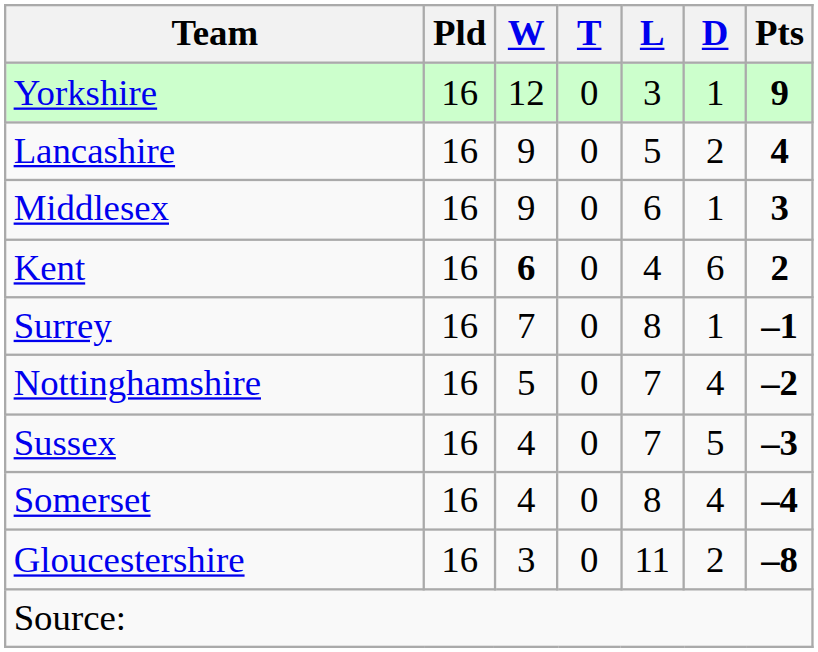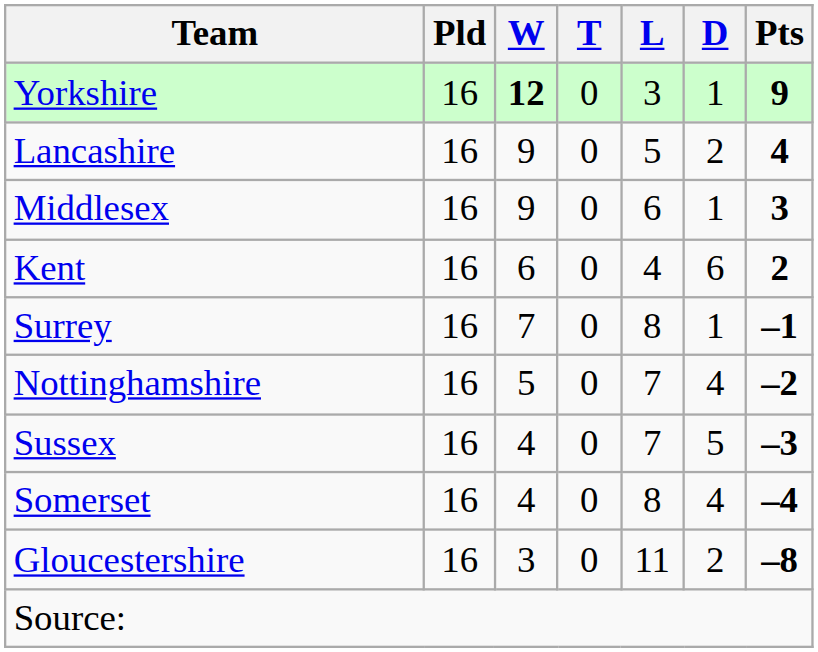(526, 92) normal -> (526, 92) bold
(526, 267) bold -> (526, 267) normal
